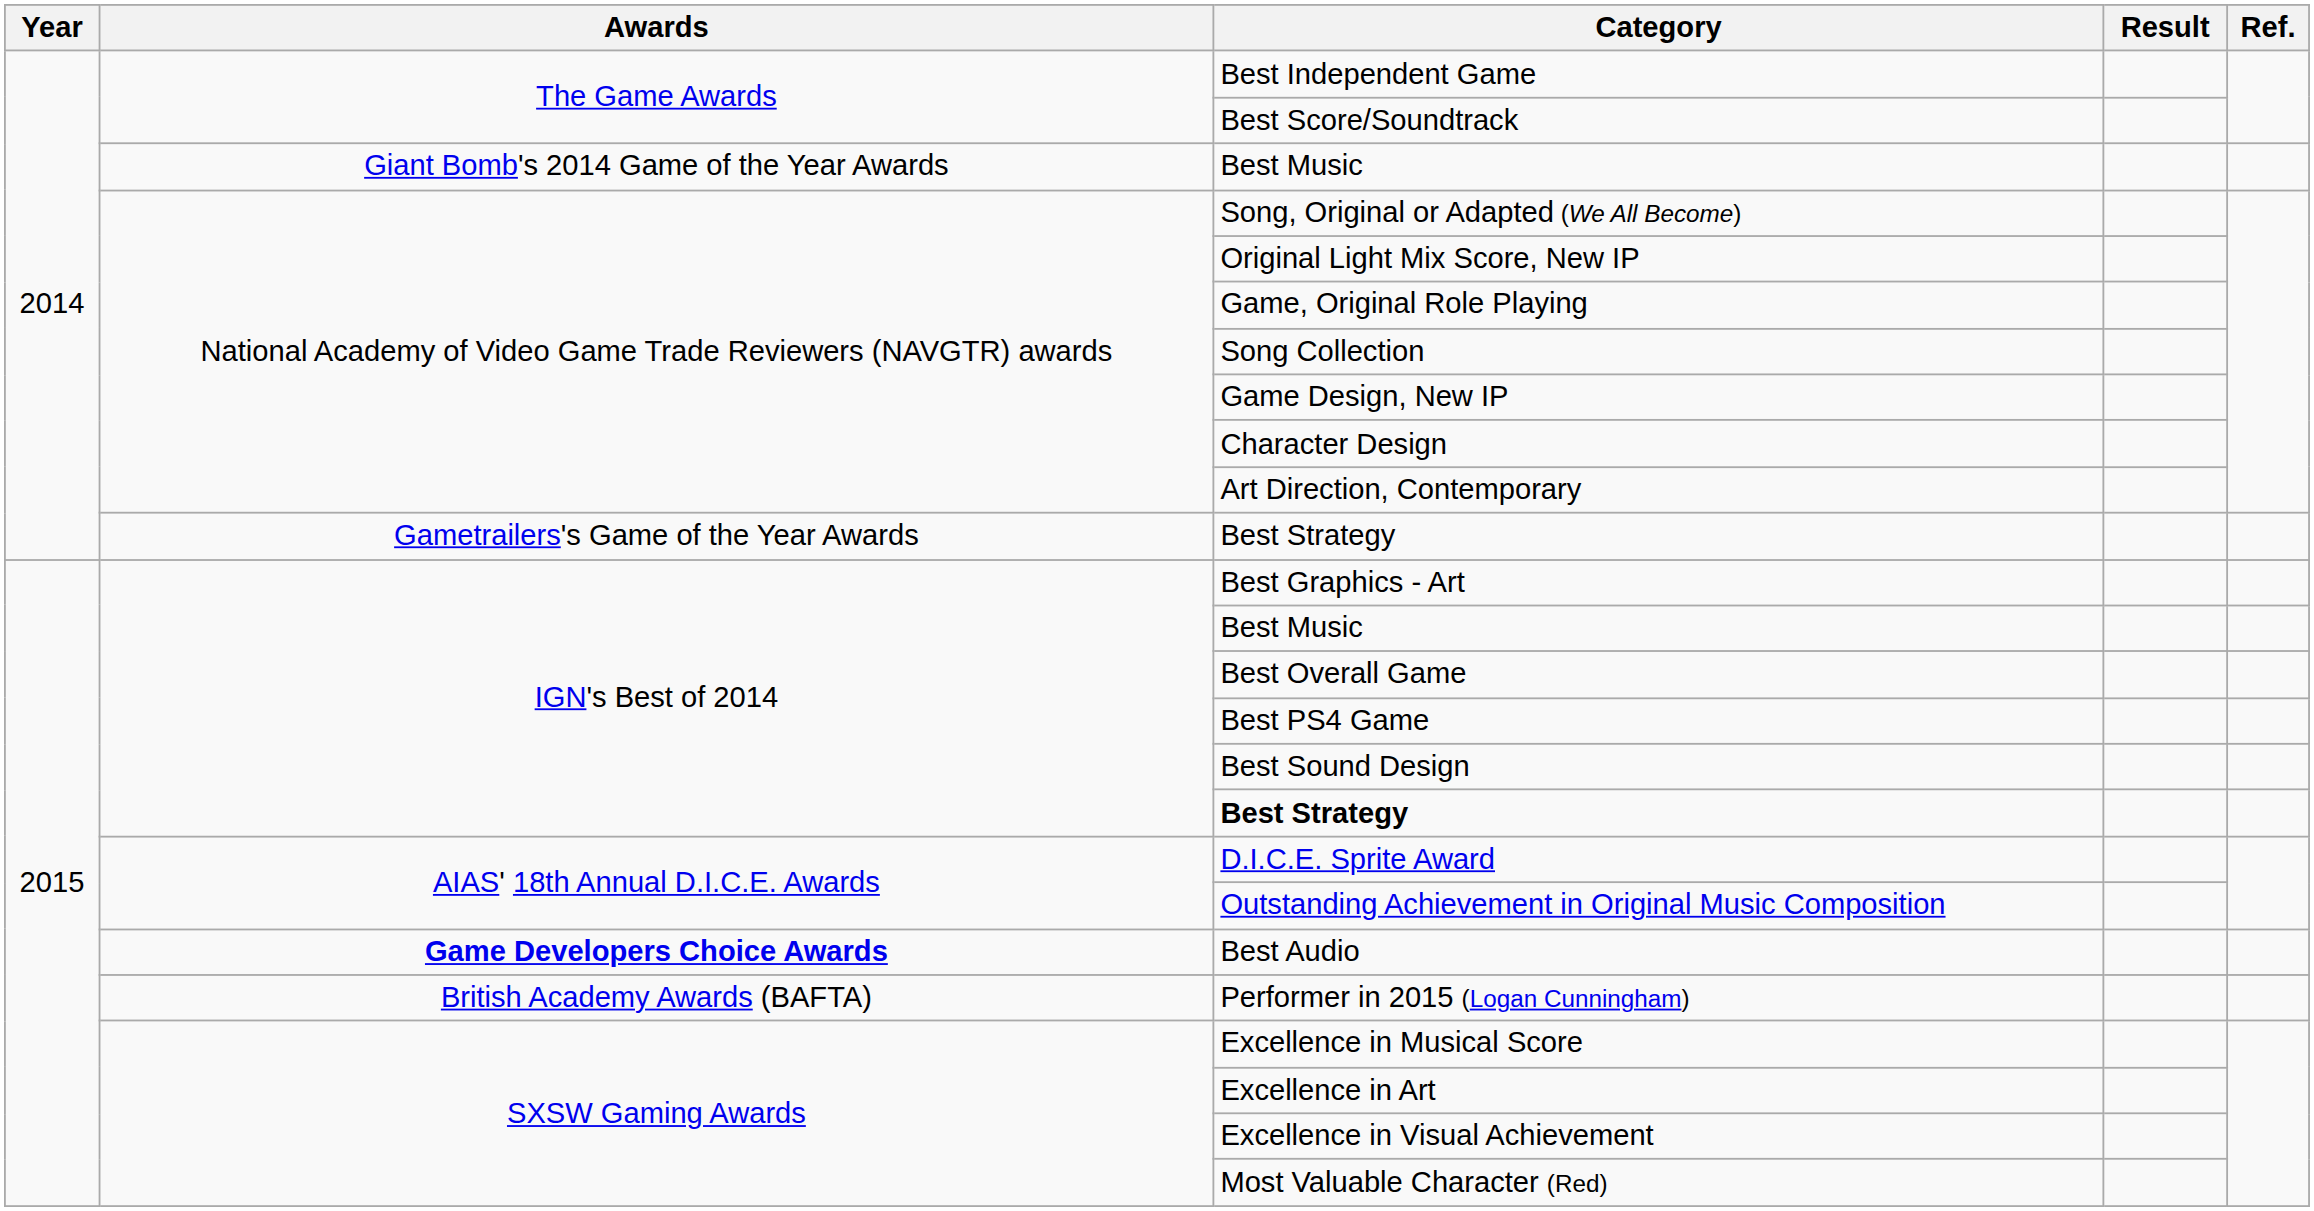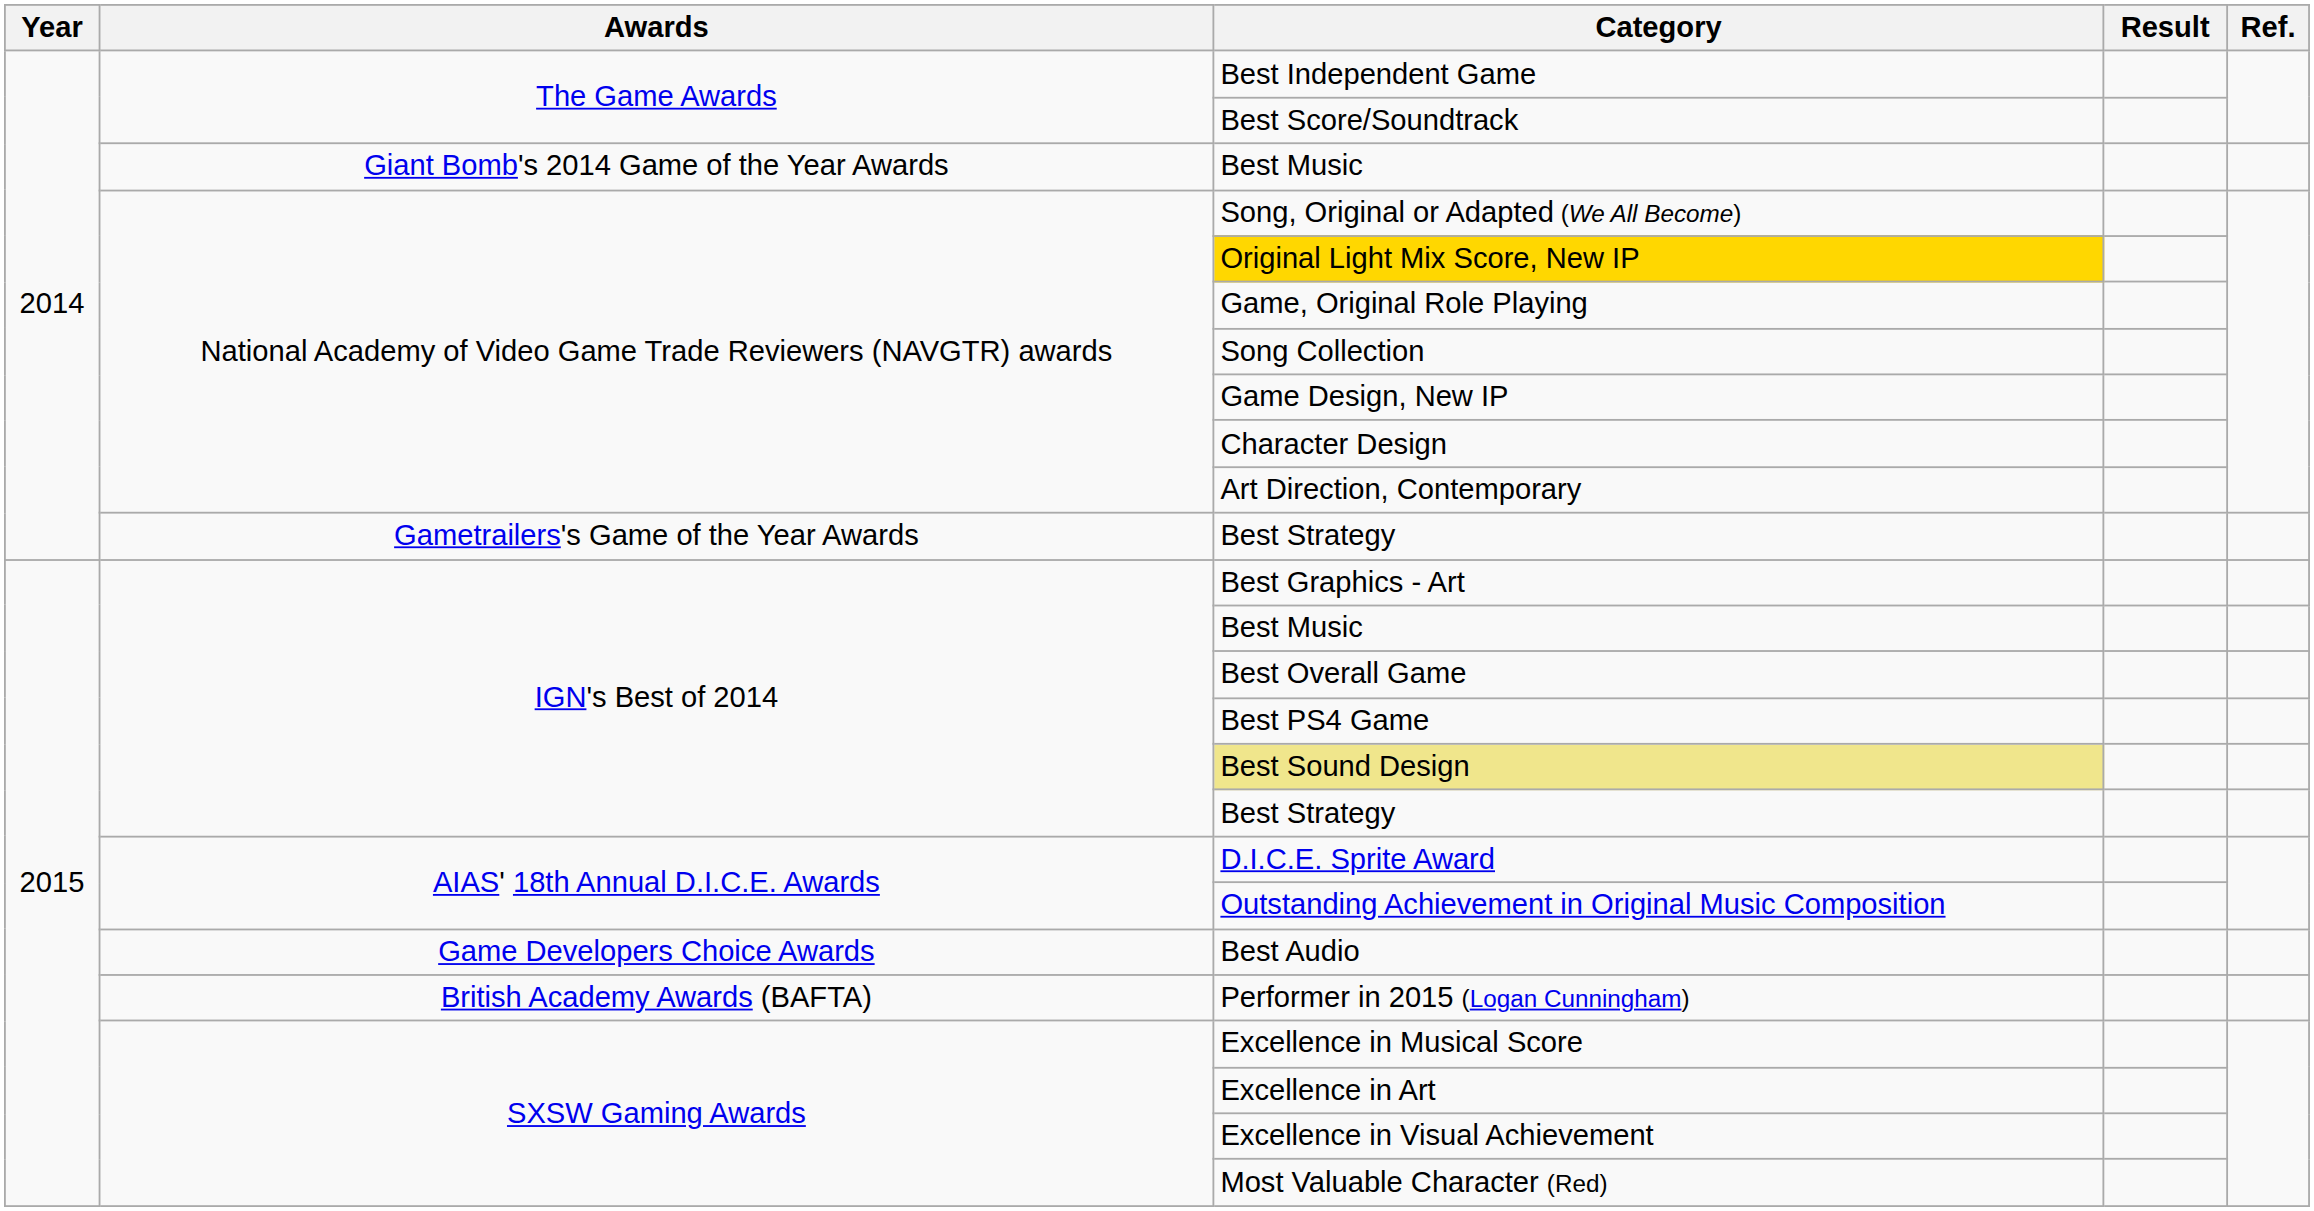(1430, 258) no background -> (1430, 258) gold background
(1345, 766) no background -> (1345, 766) khaki background
(1314, 812) bold -> (1308, 812) normal
(656, 951) bold -> (656, 951) normal
